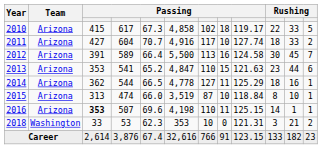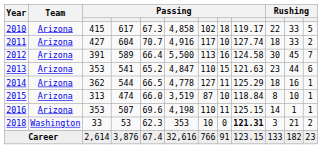(97, 110) bold -> (97, 110) normal
(248, 124) normal -> (248, 124) bold
